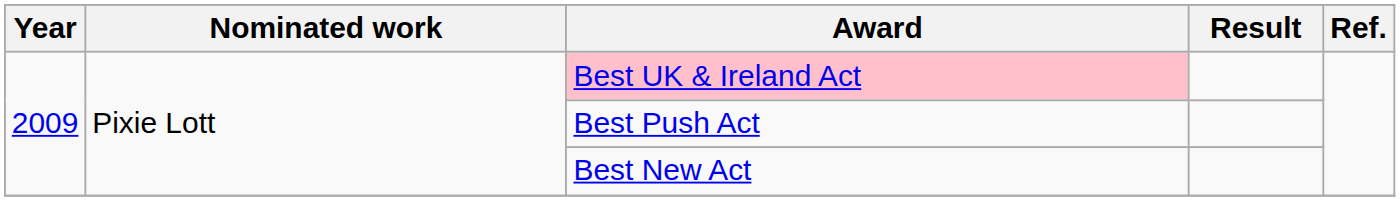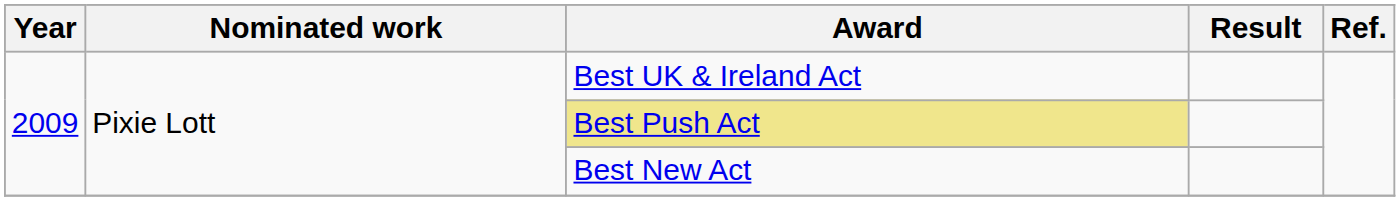(717, 75) pink background -> (717, 75) no background
(667, 123) no background -> (667, 123) khaki background
